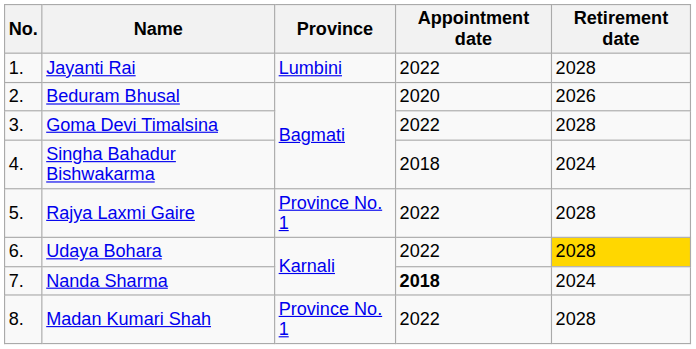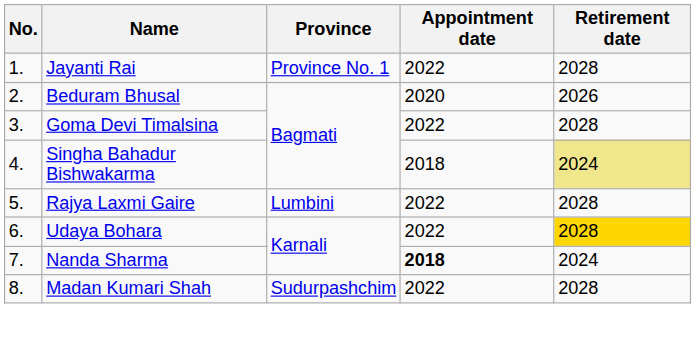(310, 67) Lumbini -> (330, 67) Province No. 1
(576, 164) no background -> (578, 164) khaki background
(330, 213) Province No. 1 -> (302, 202) Lumbini
(330, 319) Province No. 1 -> (333, 288) Sudurpashchim
